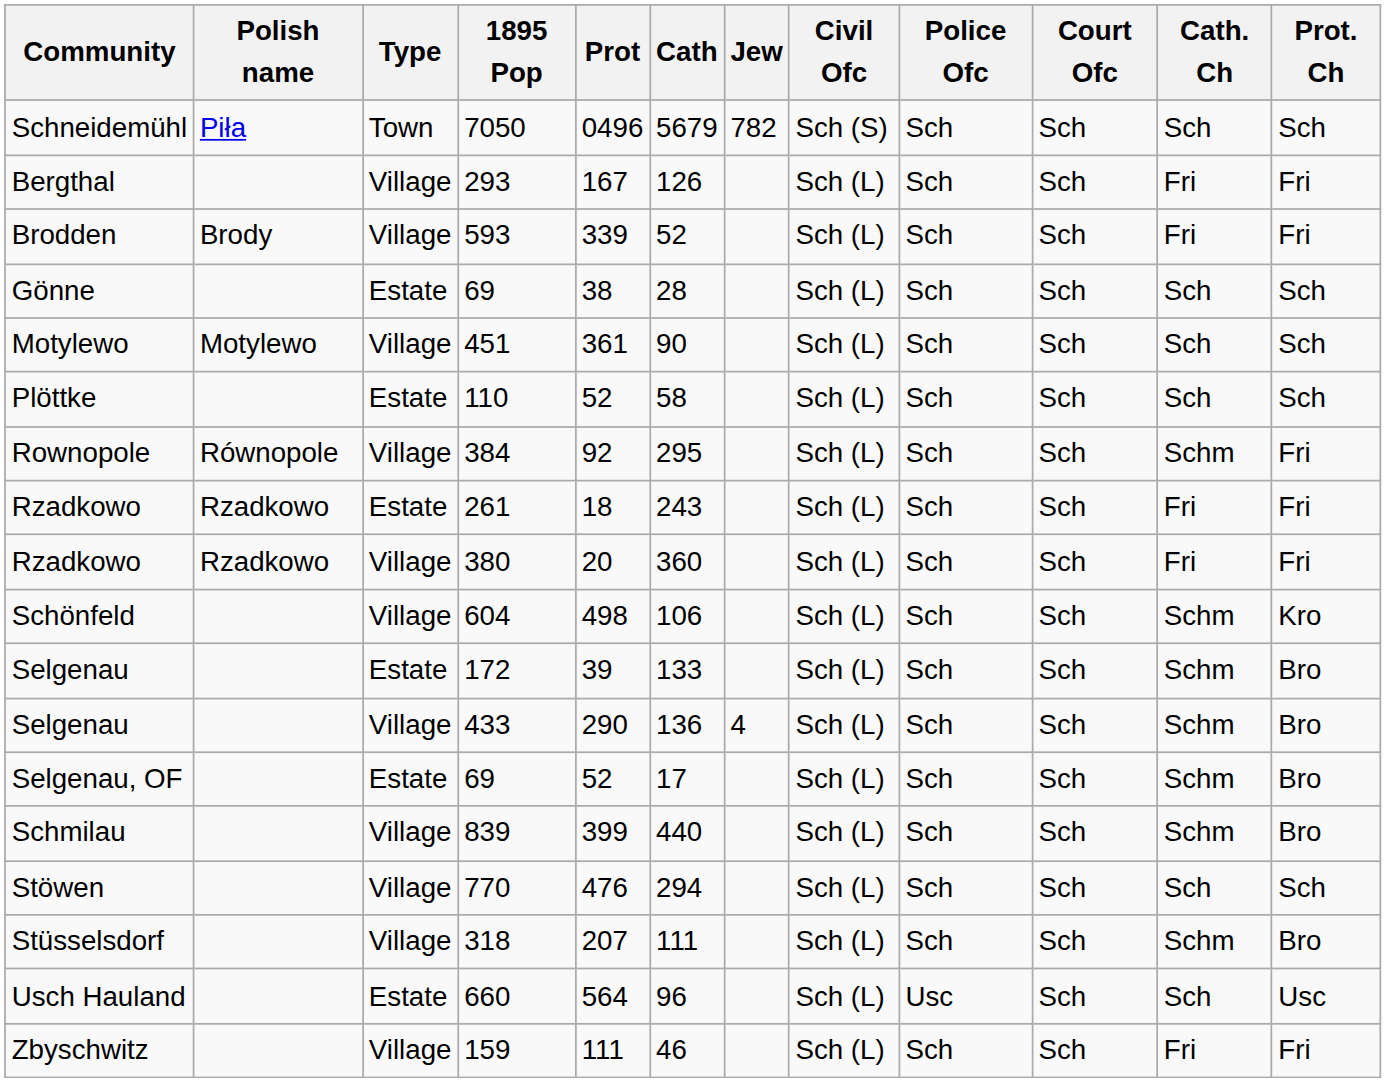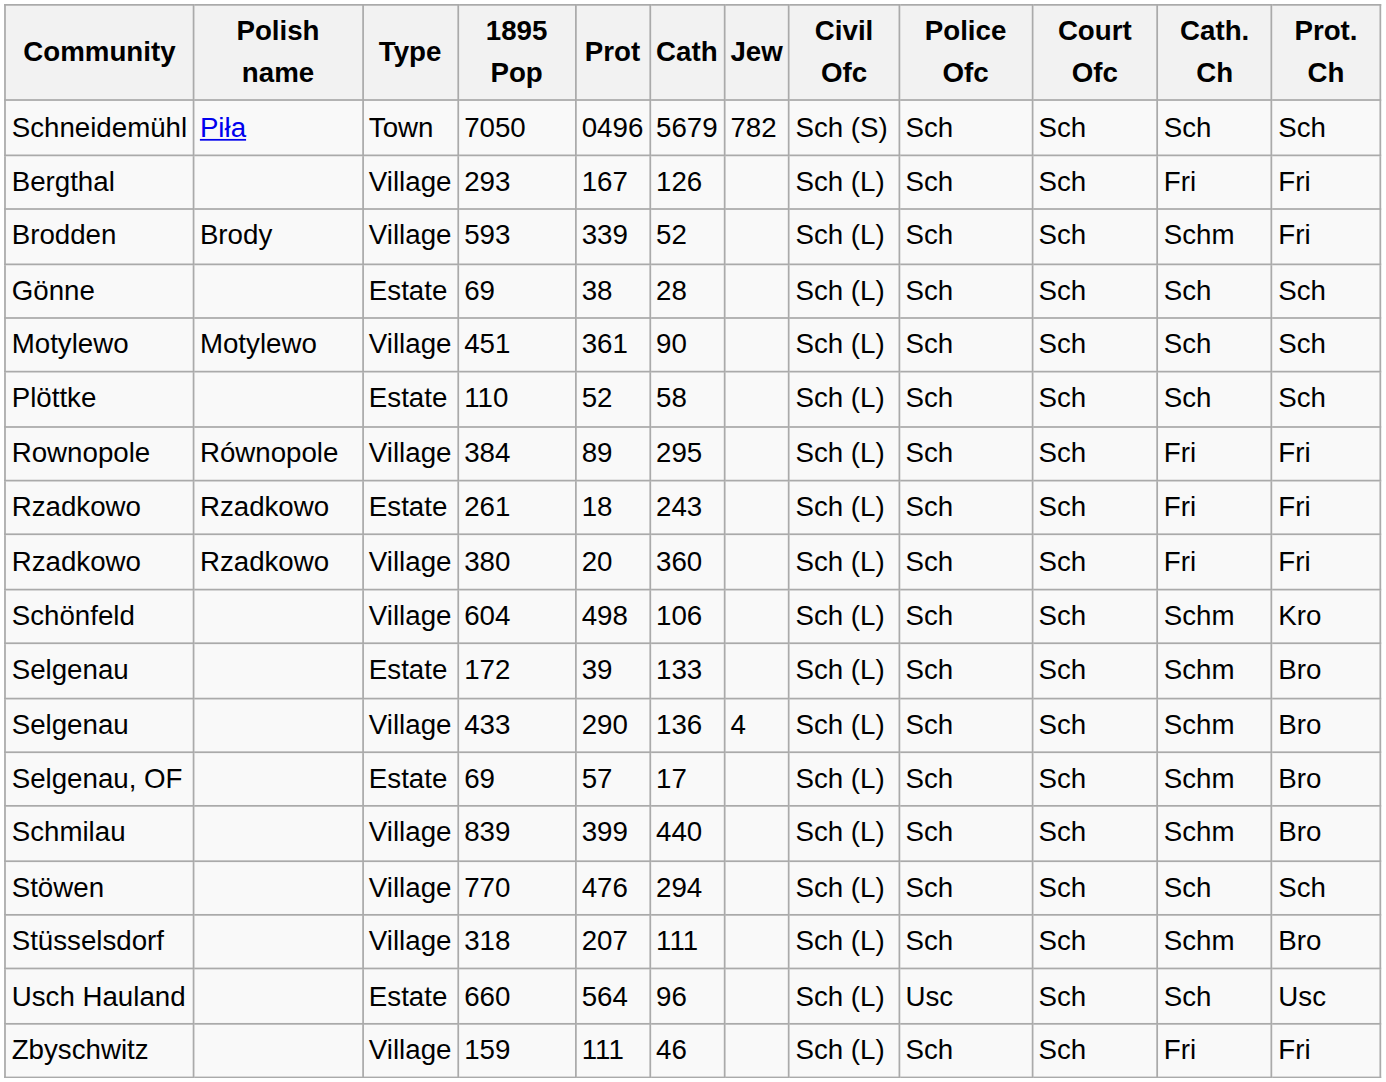(1180, 235) Fri -> (1199, 235) Schm
(597, 453) 92 -> (597, 453) 89
(1199, 453) Schm -> (1180, 453) Fri
(597, 778) 52 -> (597, 778) 57
